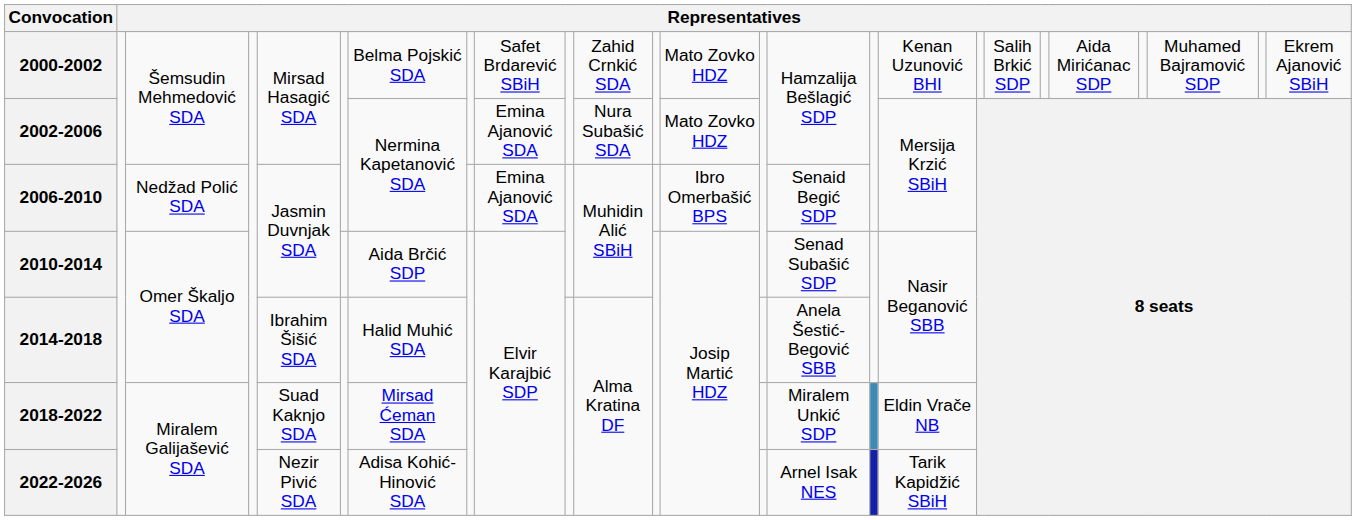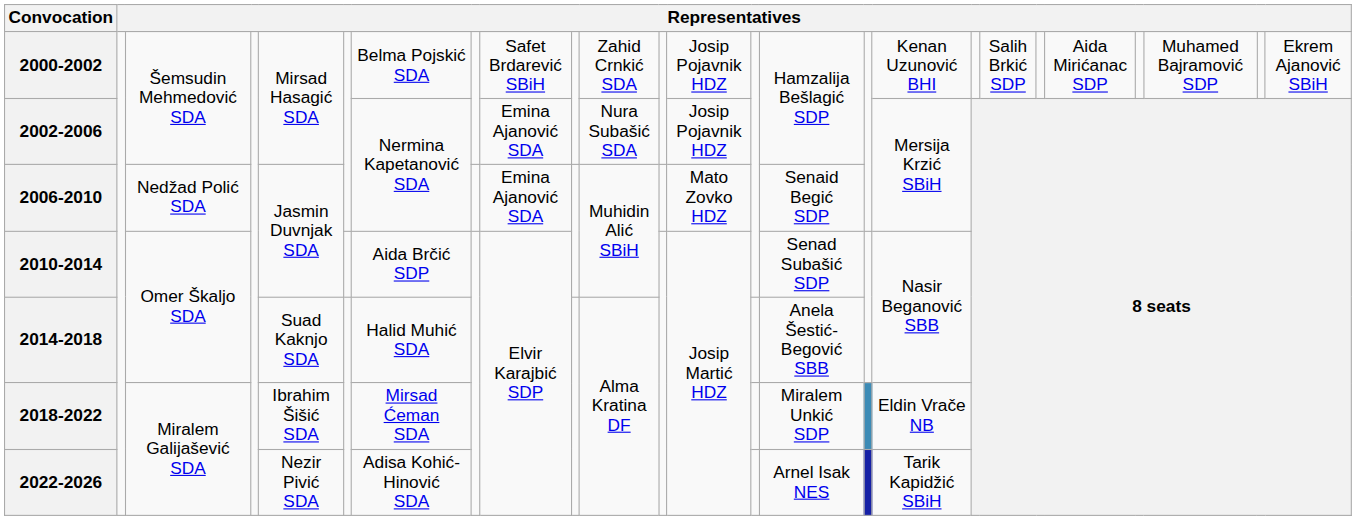(710, 65) Mato Zovko HDZ -> (709, 65) Josip Pojavnik HDZ
(710, 131) Mato Zovko HDZ -> (709, 131) Josip Pojavnik HDZ
(710, 197) Ibro Omerbašić BPS -> (709, 197) Mato Zovko HDZ
(299, 339) Ibrahim Šišić SDA -> (301, 339) Suad Kaknjo SDA
(299, 415) Suad Kaknjo SDA -> (301, 415) Ibrahim Šišić SDA
